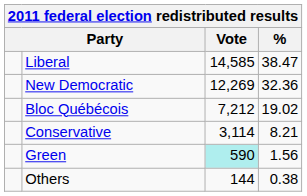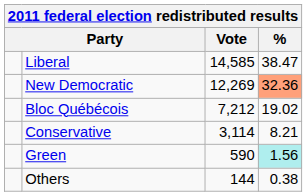(280, 86) no background -> (280, 86) lightsalmon background
(242, 156) paleturquoise background -> (242, 156) no background
(284, 156) no background -> (284, 156) paleturquoise background
